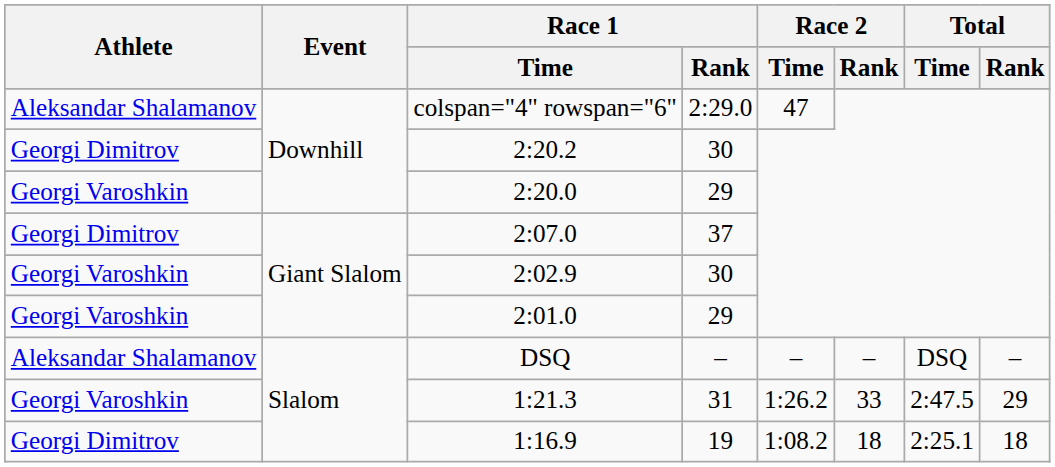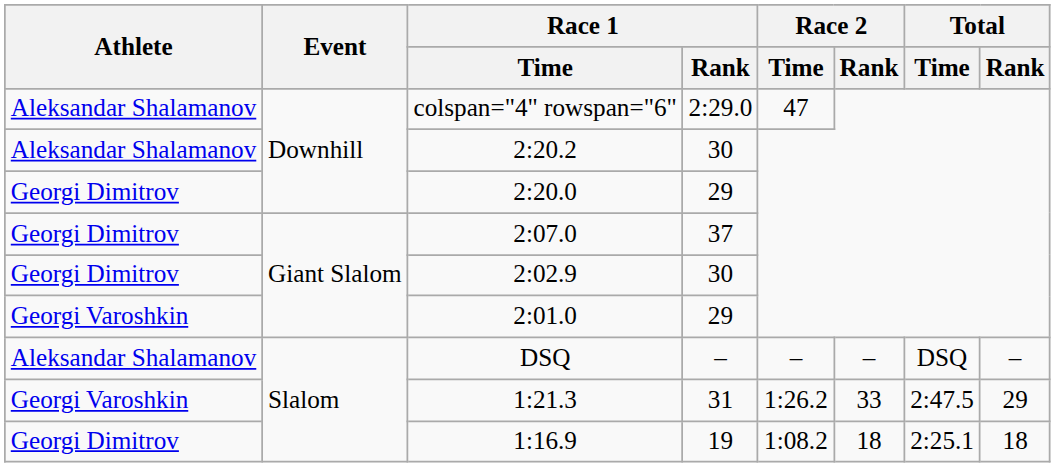(95, 150) Georgi Dimitrov -> (134, 150) Aleksandar Shalamanov
(100, 191) Georgi Varoshkin -> (95, 191) Georgi Dimitrov
(100, 275) Georgi Varoshkin -> (95, 275) Georgi Dimitrov
